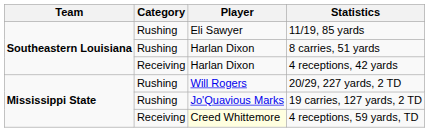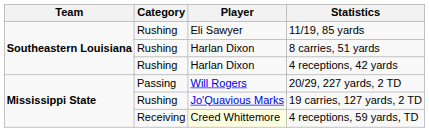(161, 65) Receiving -> (157, 65) Rushing
(157, 83) Rushing -> (157, 83) Passing
